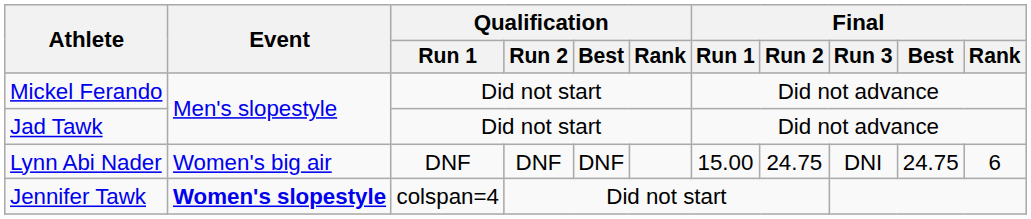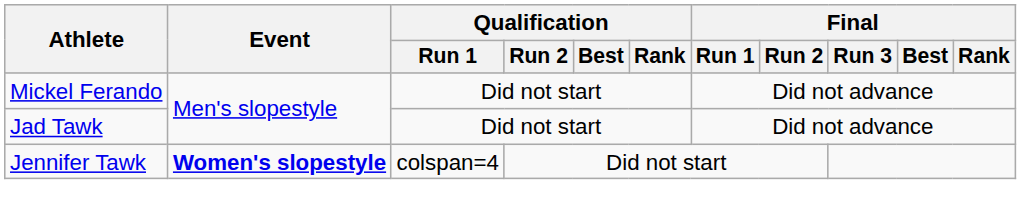- row: (86, 162)
